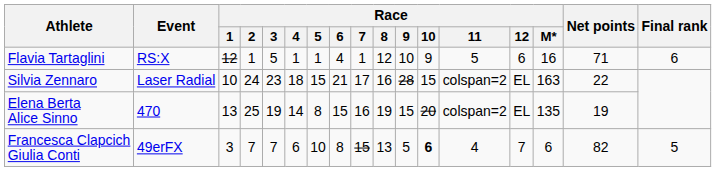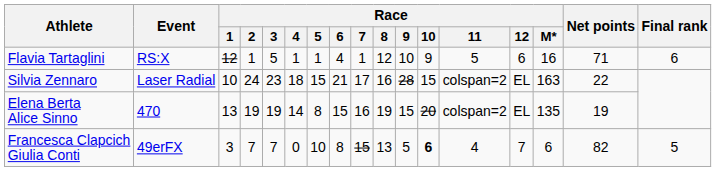(252, 111) 25 -> (252, 111) 19
(296, 148) 6 -> (296, 148) 0
